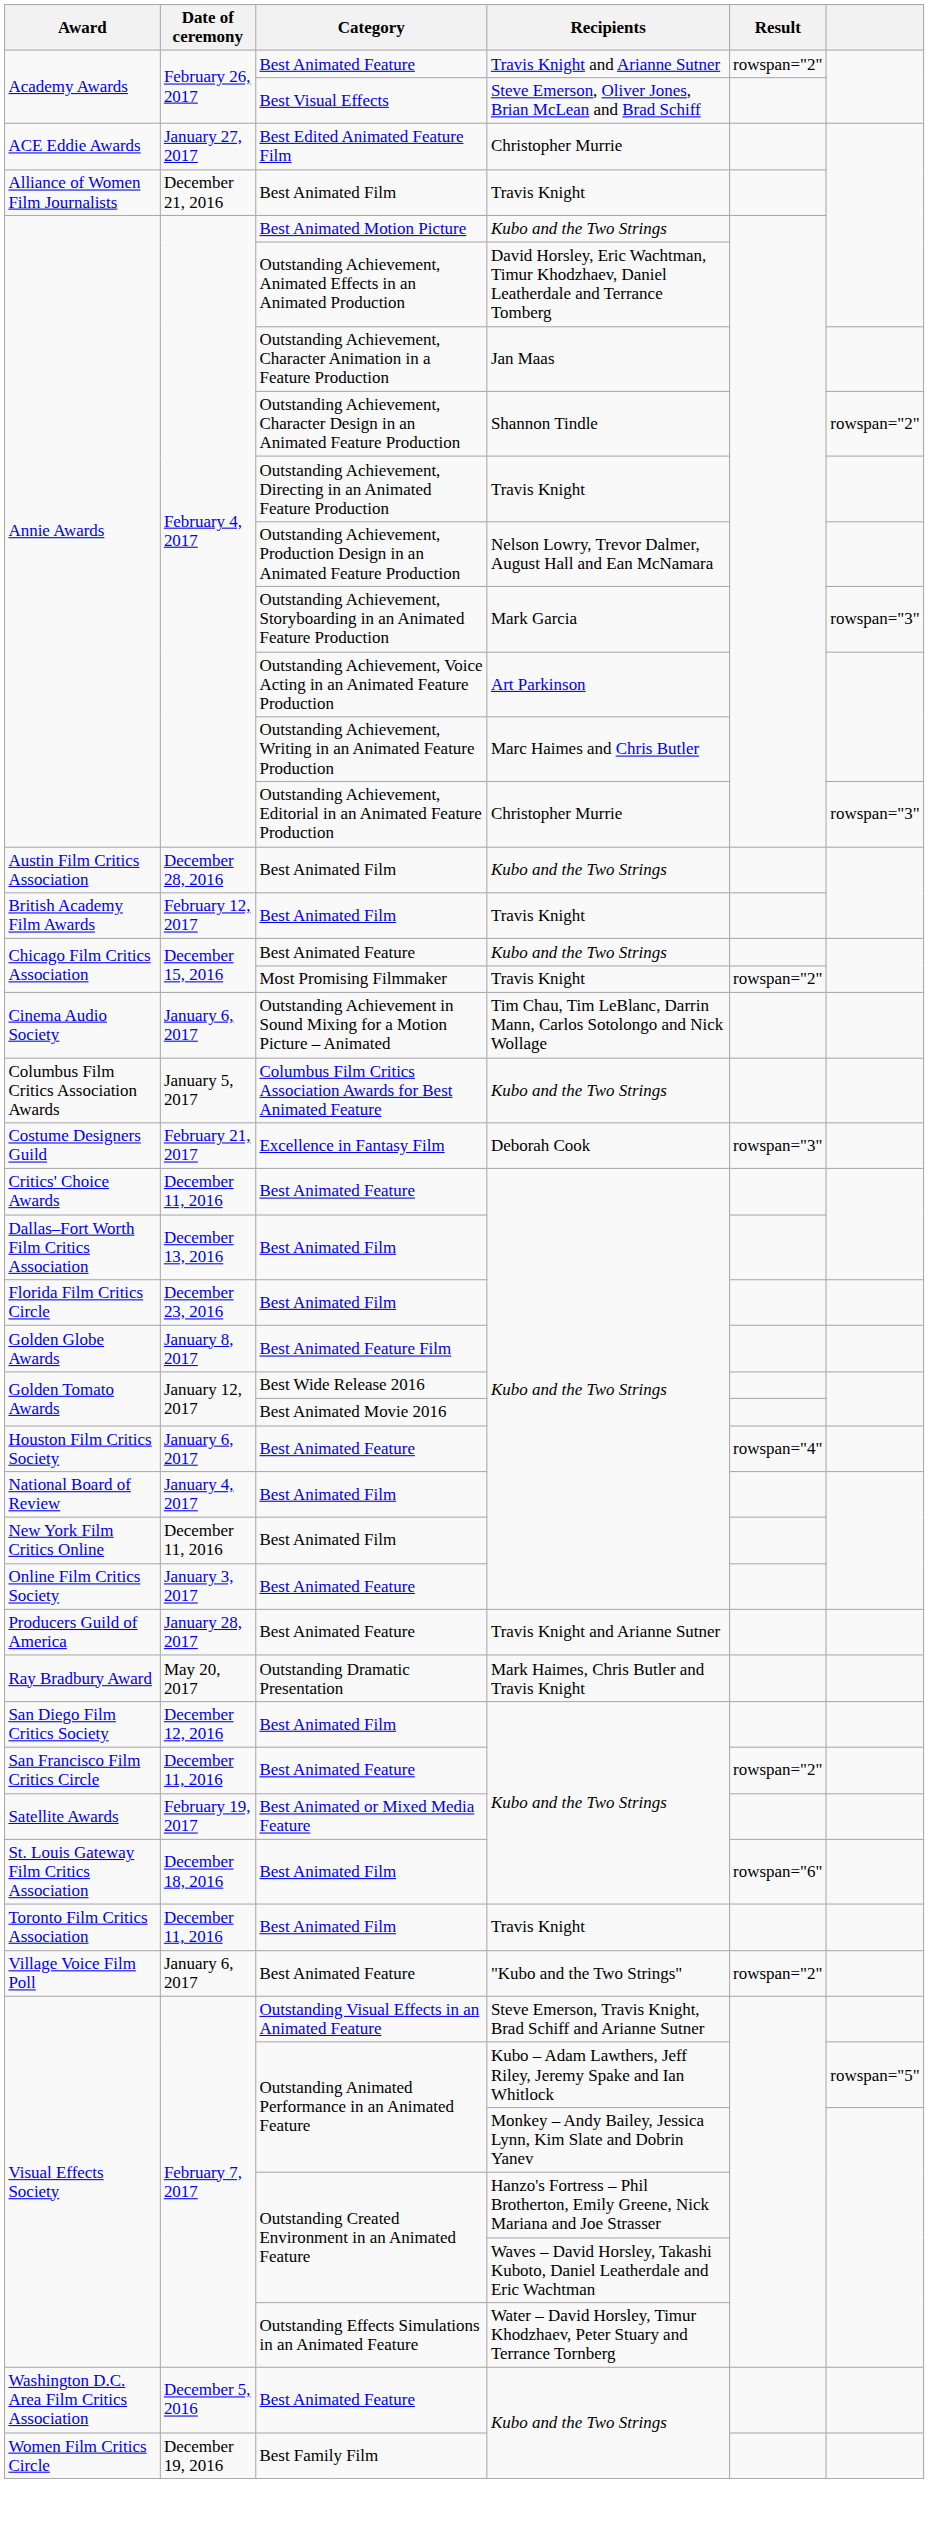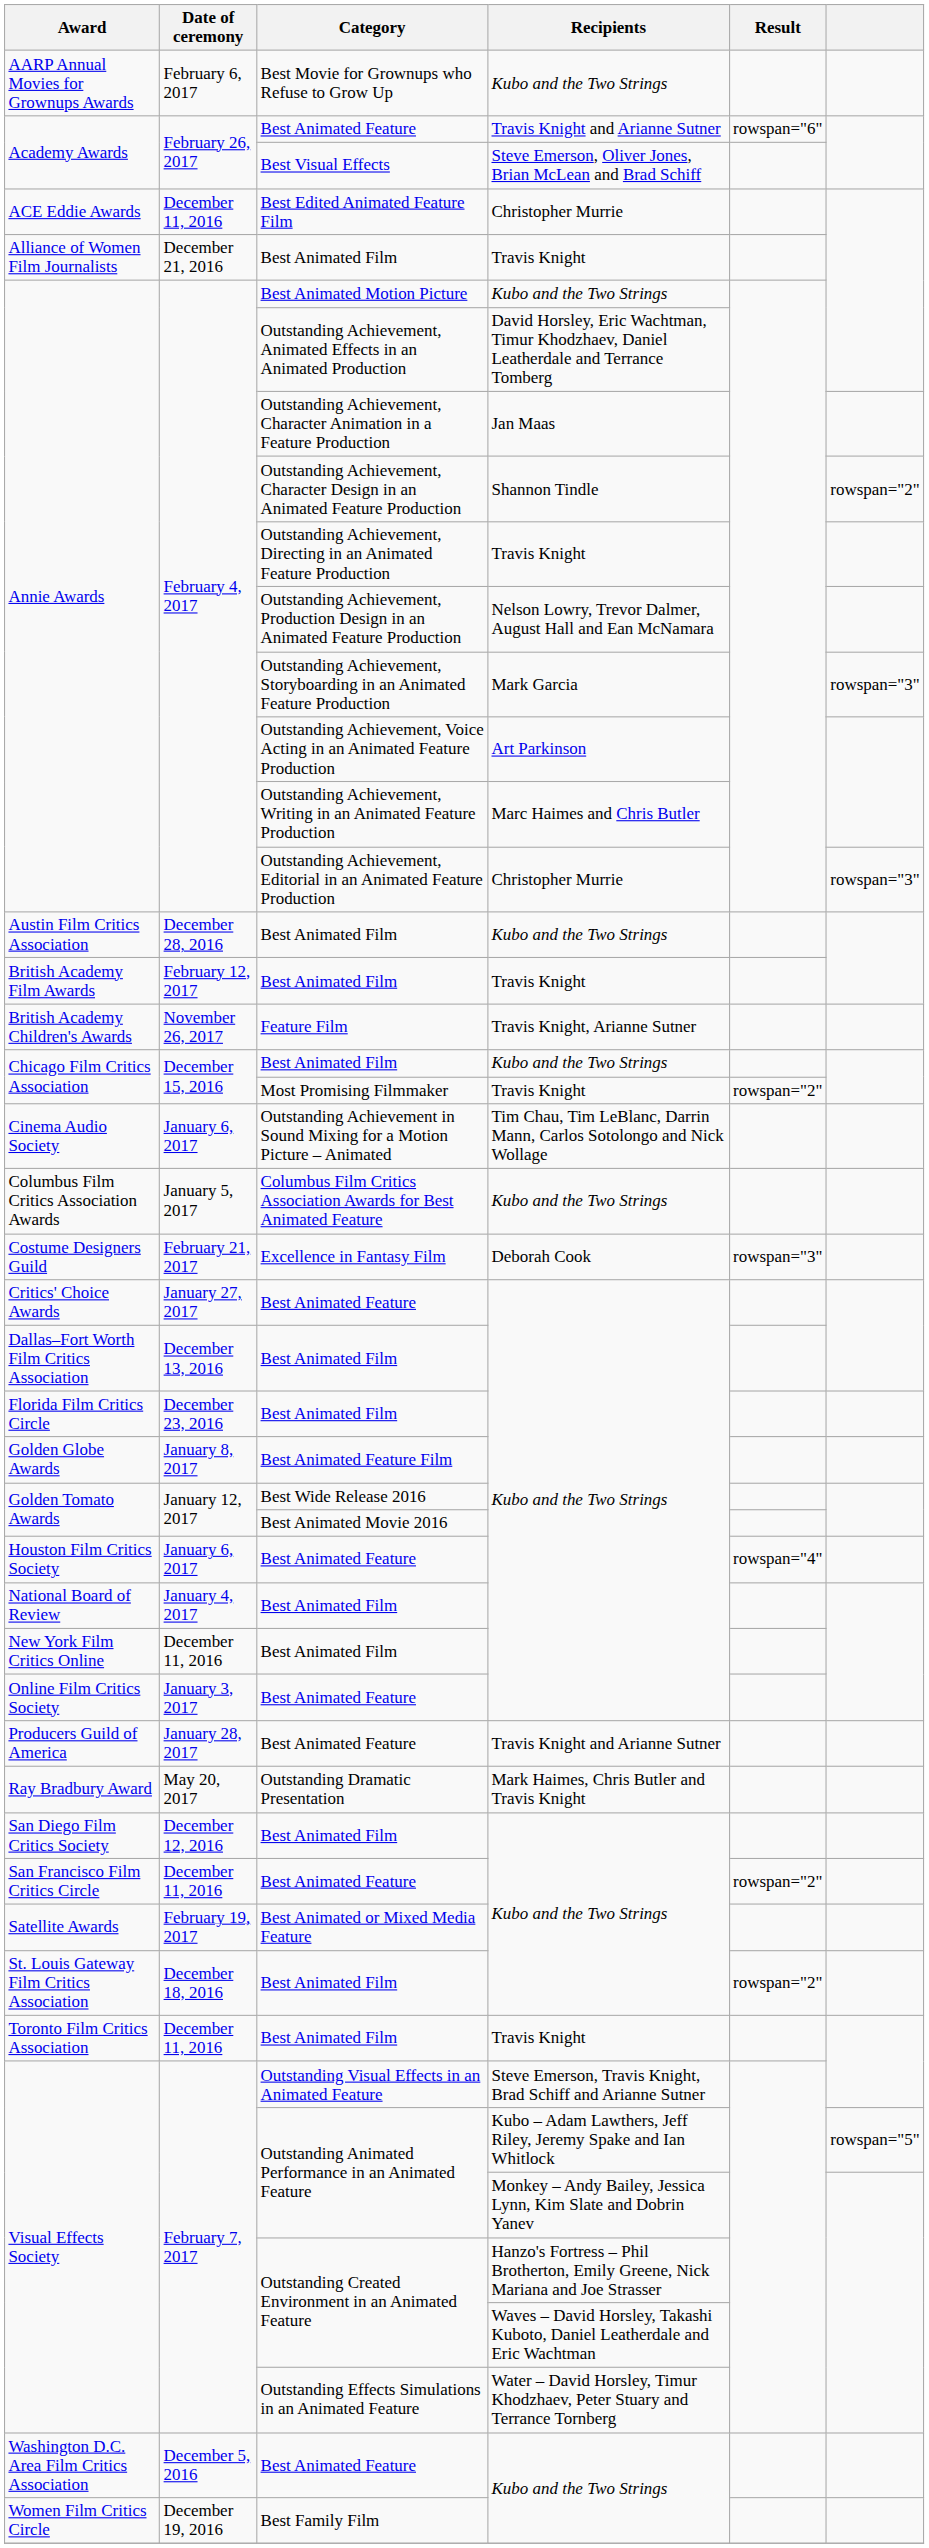+ row: (71, 83)
(778, 63) rowspan="2" -> (778, 128) rowspan="6"
(203, 146) January 27, 2017 -> (198, 211) December 11, 2016
+ row: (70, 1026)
(337, 952) Best Animated Feature -> (329, 1063) Best Animated Film
(199, 1191) December 11, 2016 -> (203, 1302) January 27, 2017
(778, 1871) rowspan="6" -> (778, 1982) rowspan="2"
- row: (72, 1973)
